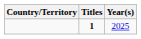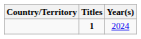(120, 26) 2025 -> (120, 26) 2024
